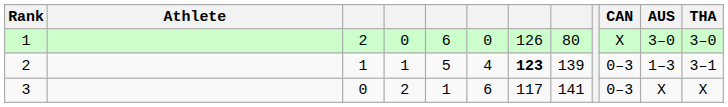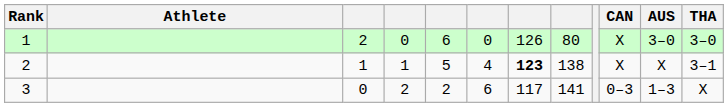(571, 65) 139 -> (571, 65) 138
(620, 65) 0–3 -> (620, 65) X
(661, 65) 1–3 -> (661, 65) X
(446, 90) 1 -> (446, 90) 2
(661, 90) X -> (661, 90) 1–3
